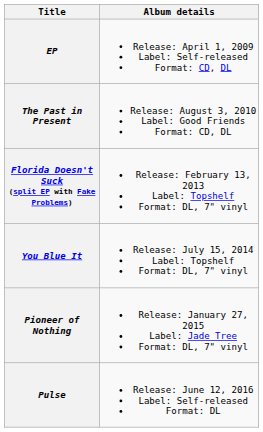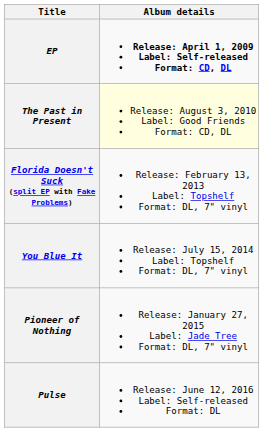(179, 57) normal -> (179, 57) bold
(179, 121) no background -> (179, 121) lightyellow background
